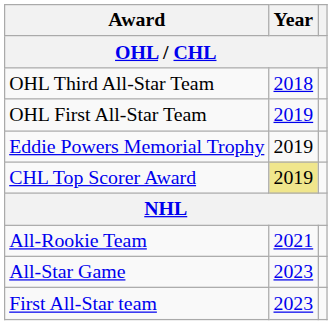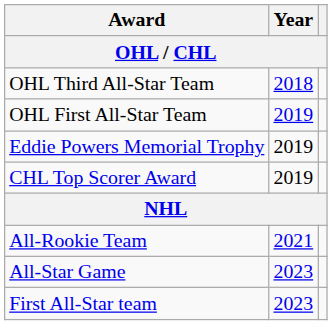(293, 177) khaki background -> (293, 177) no background
